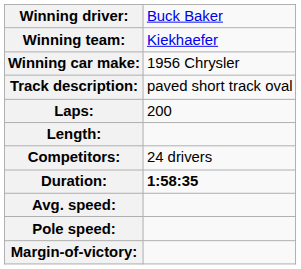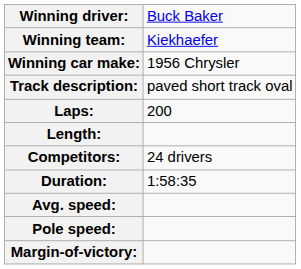(173, 181) bold -> (172, 181) normal
